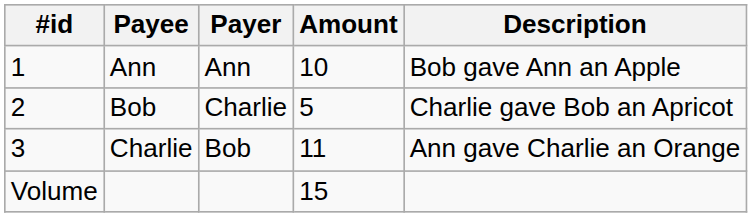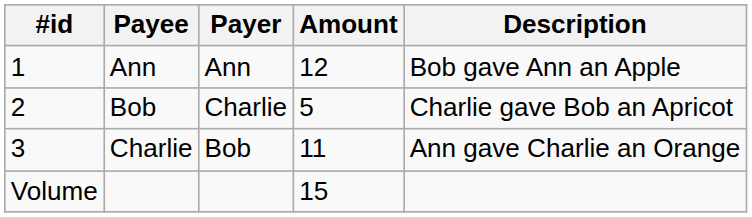(314, 66) 10 -> (314, 66) 12
